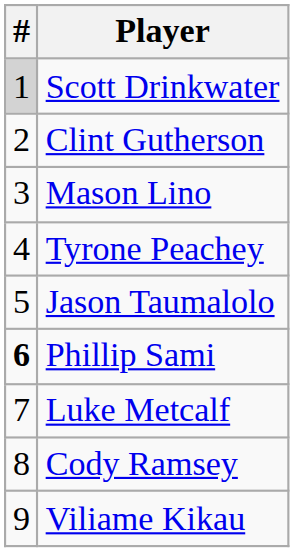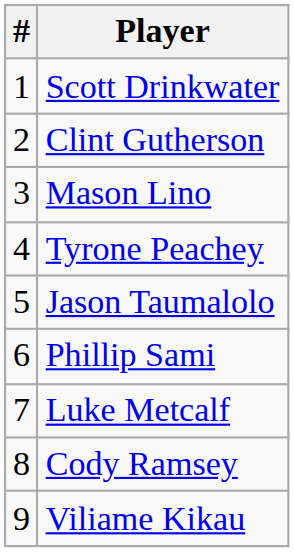(21, 85) lightgrey background -> (21, 85) no background
(21, 355) bold -> (21, 355) normal
